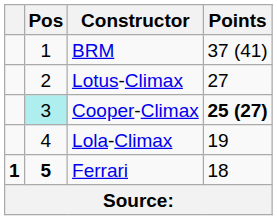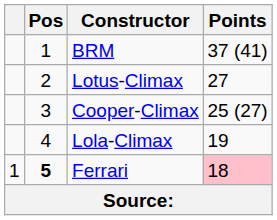(46, 110) paleturquoise background -> (46, 110) no background
(238, 110) bold -> (238, 110) normal
(14, 170) bold -> (14, 170) normal
(218, 170) no background -> (218, 170) pink background
